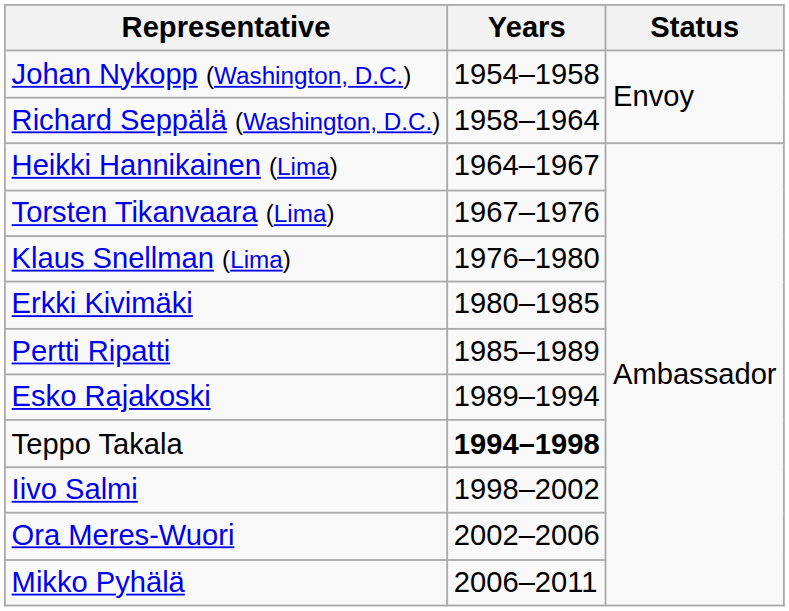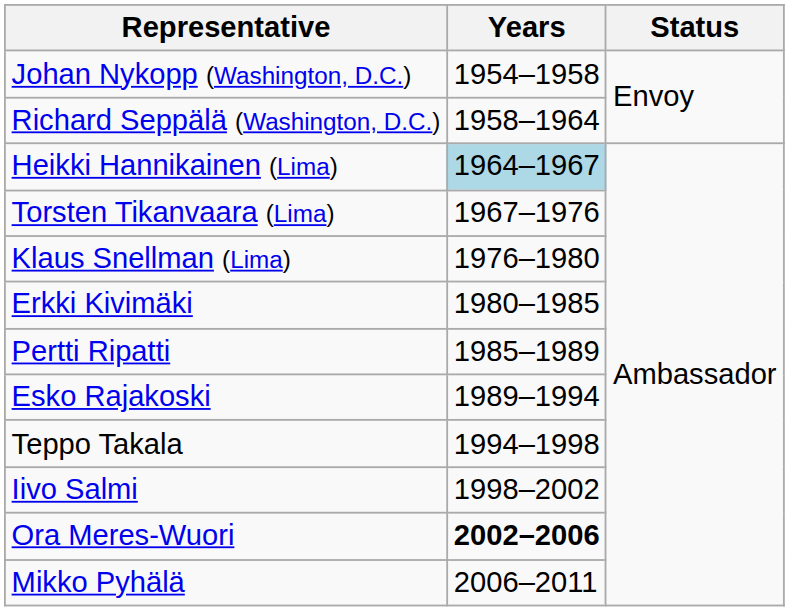(527, 166) no background -> (527, 166) lightblue background
(527, 443) bold -> (527, 443) normal
(527, 535) normal -> (527, 535) bold
